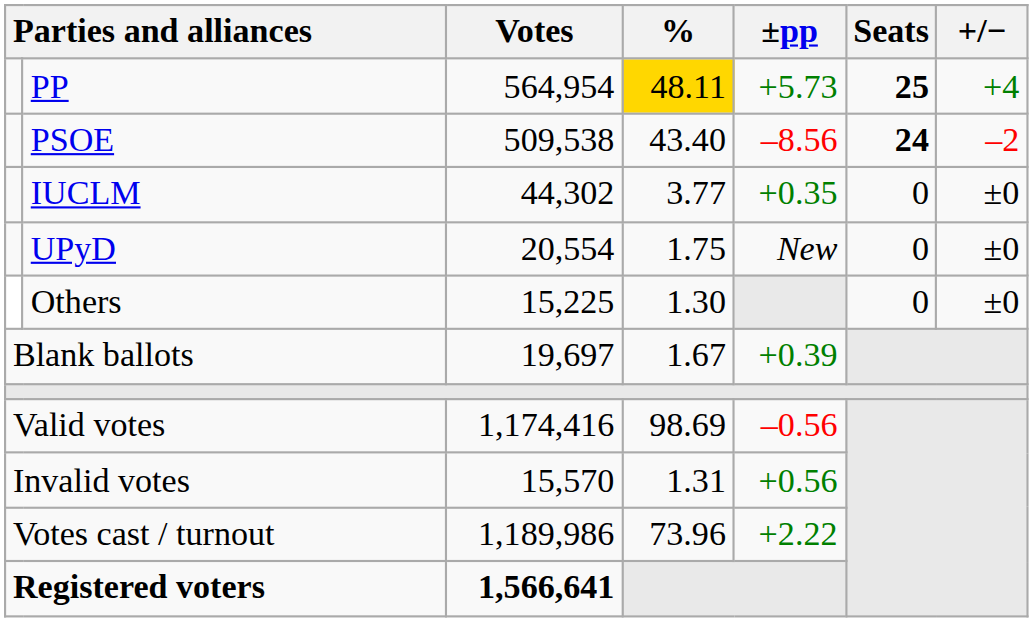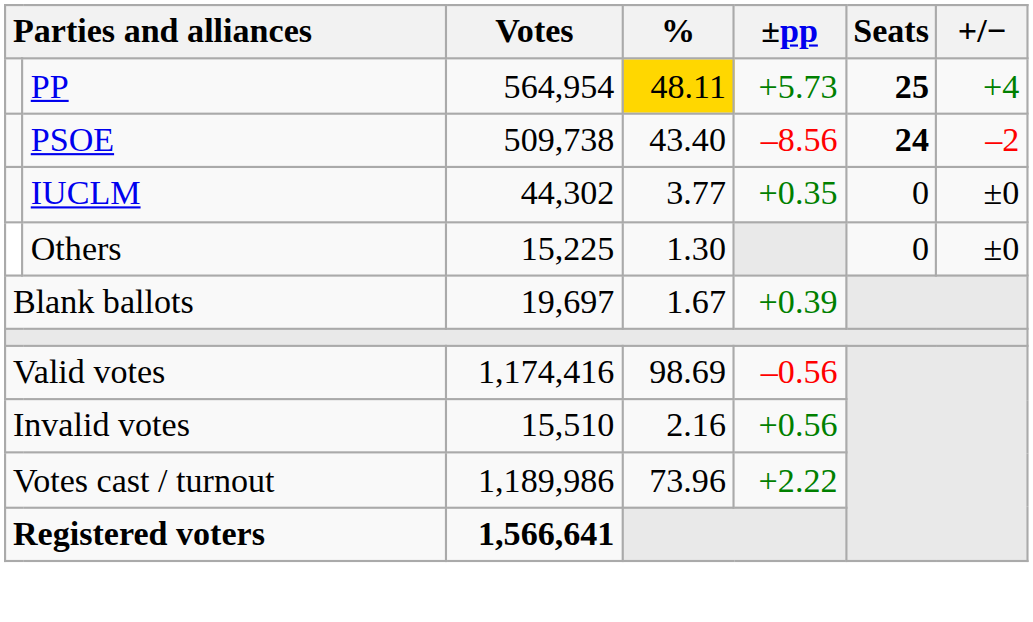(559, 139) 509,538 -> (559, 139) 509,738
- row: (73, 247)
(568, 479) 15,570 -> (568, 425) 15,510
(696, 479) 1.31 -> (696, 425) 2.16
